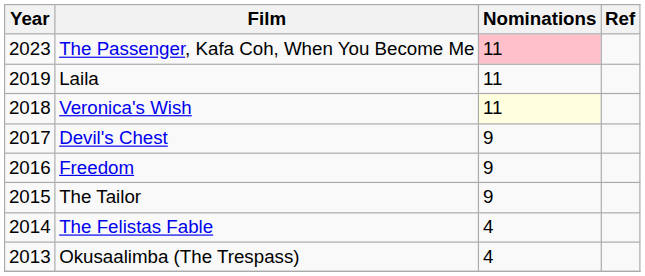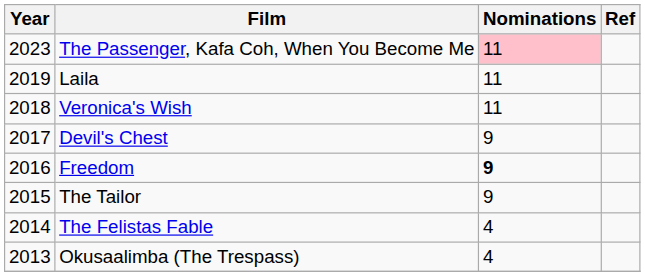(493, 108) lightyellow background -> (493, 108) no background
(488, 167) normal -> (488, 167) bold
